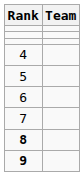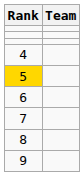(23, 76) no background -> (23, 76) gold background
(23, 140) bold -> (23, 140) normal
(23, 161) bold -> (23, 161) normal
